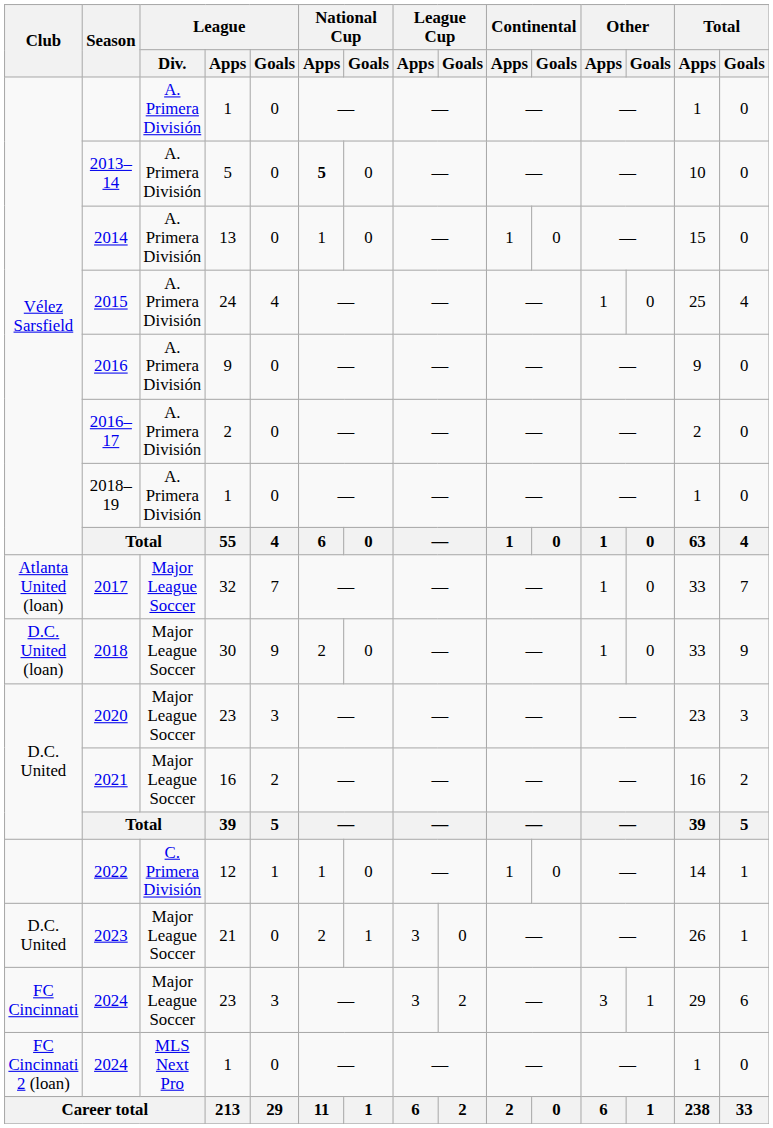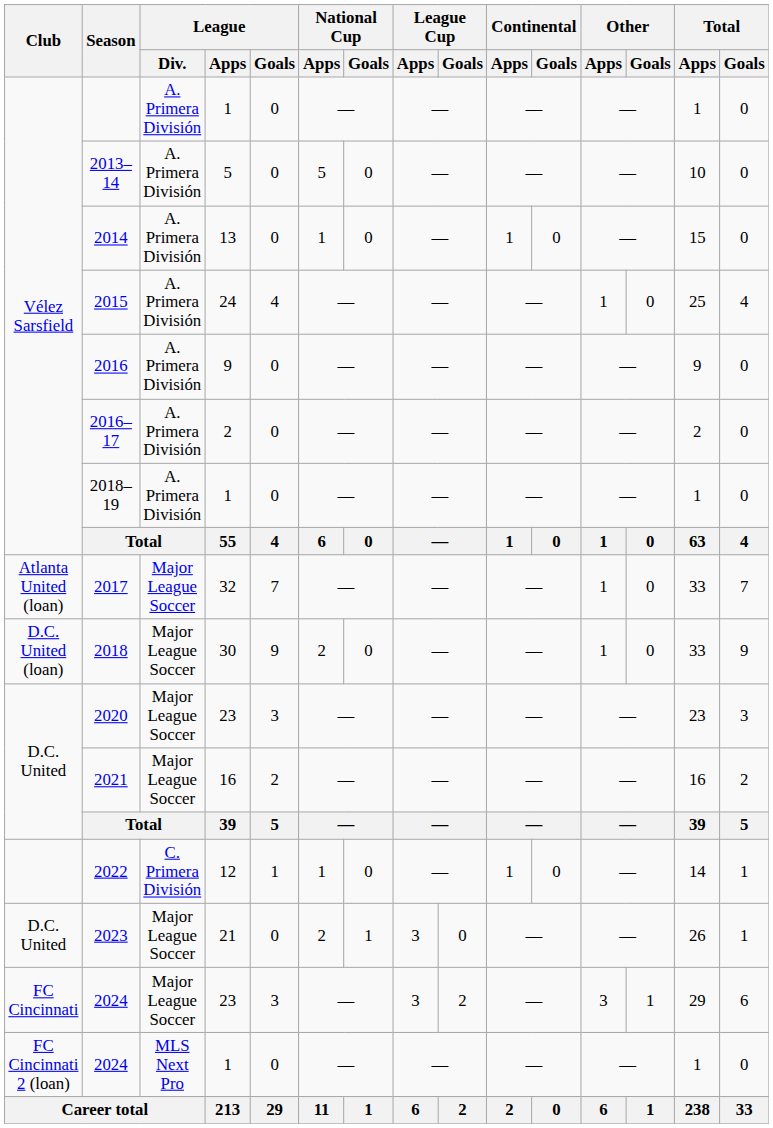(322, 173) bold -> (322, 173) normal
